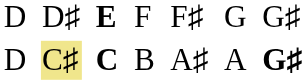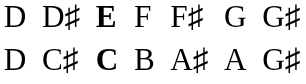(60, 59) khaki background -> (60, 59) no background
(282, 59) bold -> (281, 59) normal
